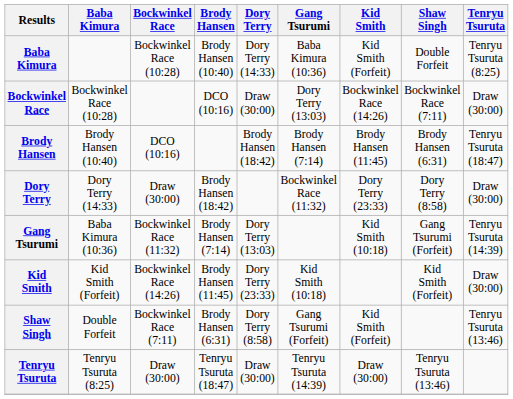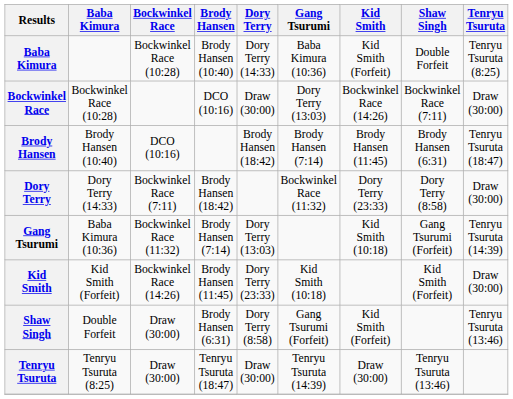(162, 192) Draw (30:00) -> (162, 192) Bockwinkel Race (7:11)
(162, 327) Bockwinkel Race (7:11) -> (162, 327) Draw (30:00)
